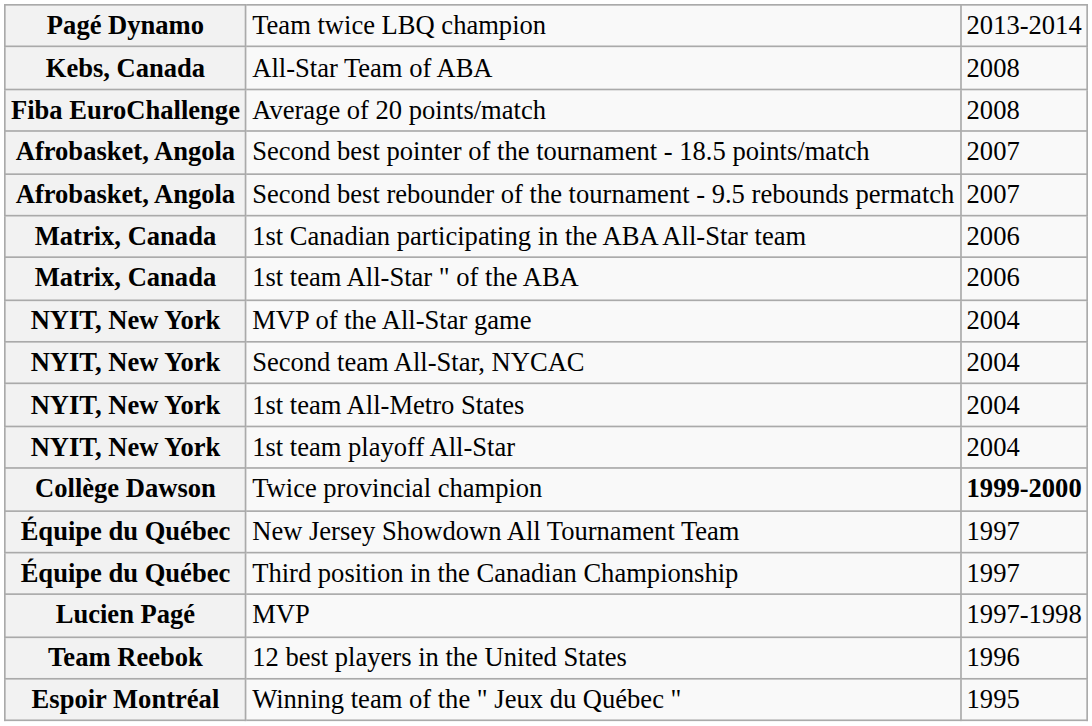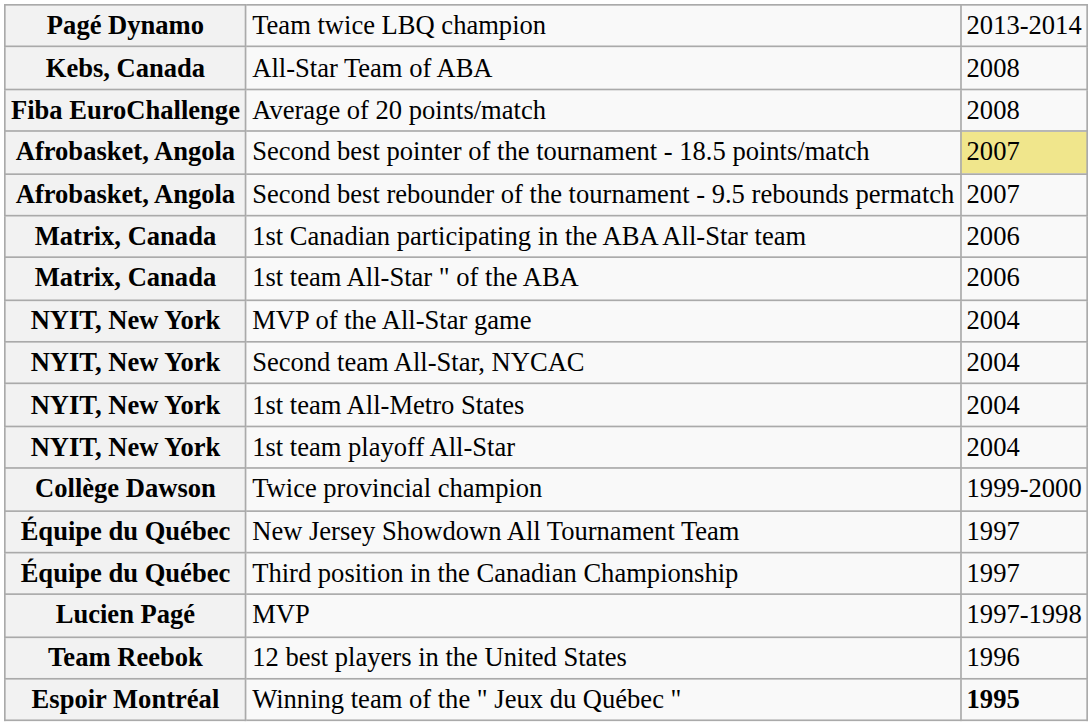(993, 151) no background -> (993, 151) khaki background
(1024, 488) bold -> (1024, 488) normal
(993, 699) normal -> (993, 699) bold
